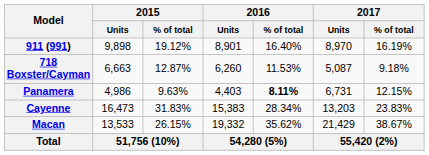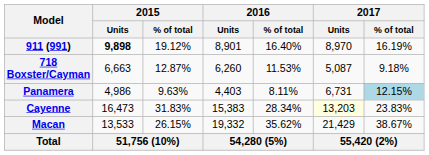(118, 46) normal -> (118, 46) bold
(283, 91) bold -> (283, 91) normal
(394, 91) no background -> (394, 91) lightblue background
(339, 108) no background -> (339, 108) lightyellow background
